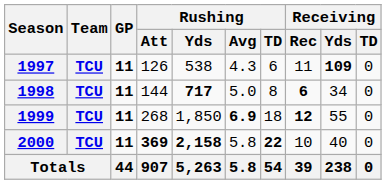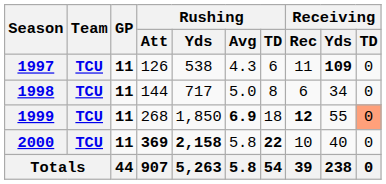(199, 92) bold -> (199, 92) normal
(303, 92) bold -> (303, 92) normal
(369, 117) no background -> (369, 117) lightsalmon background
